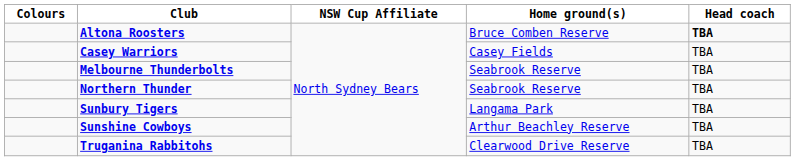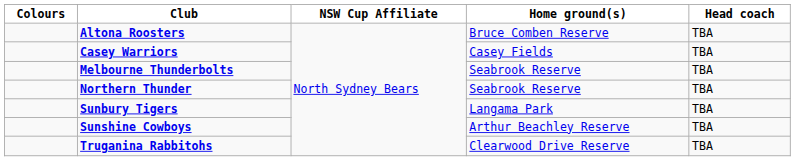(702, 33) bold -> (702, 33) normal
